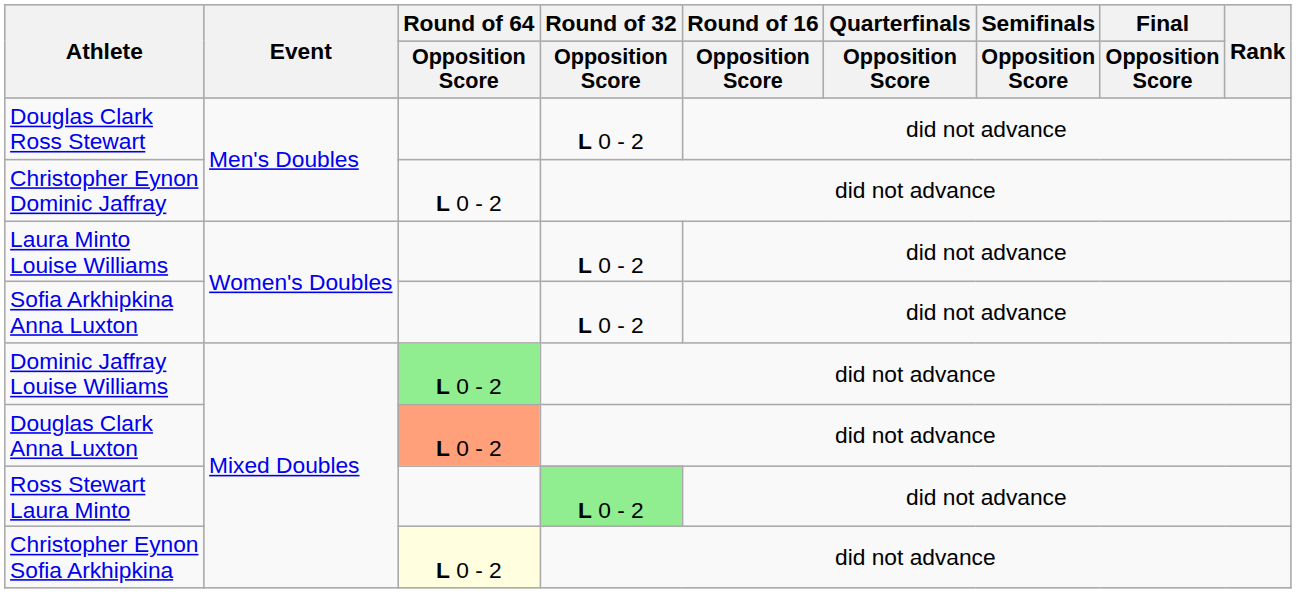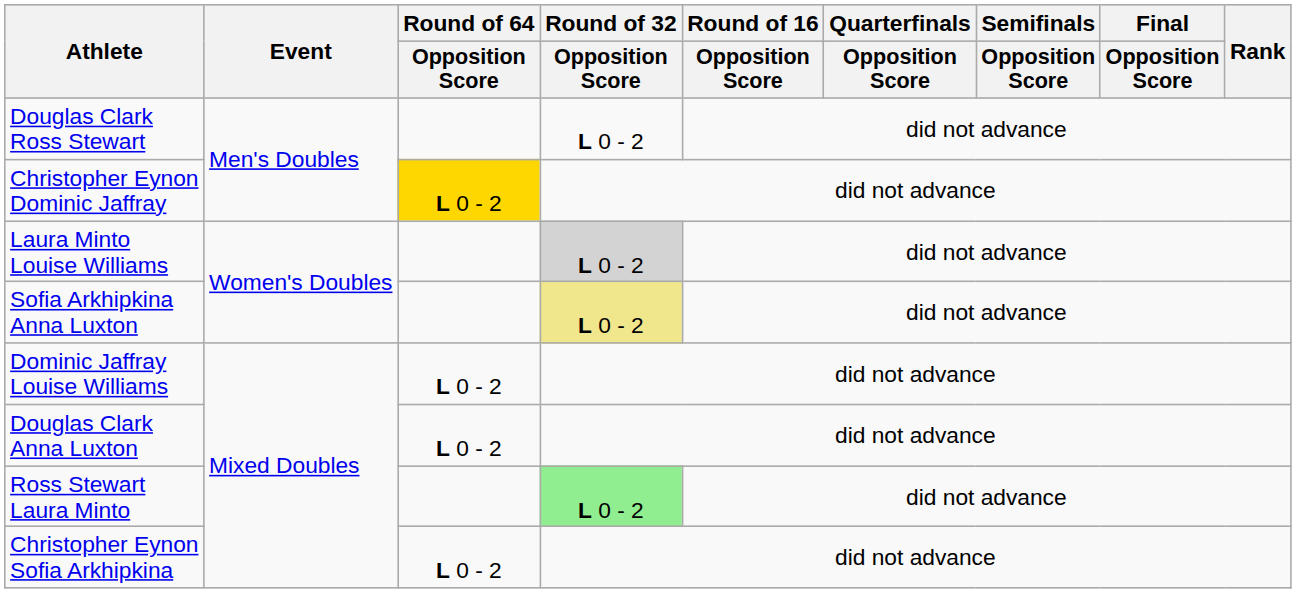(469, 203) no background -> (469, 203) gold background
(611, 264) no background -> (611, 264) lightgrey background
(611, 326) no background -> (611, 326) khaki background
(469, 387) lightgreen background -> (469, 387) no background
(469, 448) lightsalmon background -> (469, 448) no background
(469, 571) lightyellow background -> (469, 571) no background
